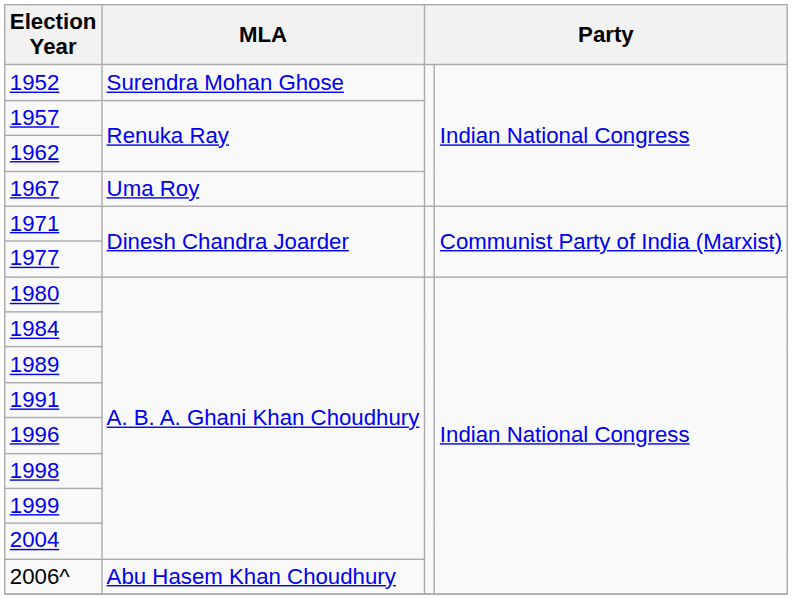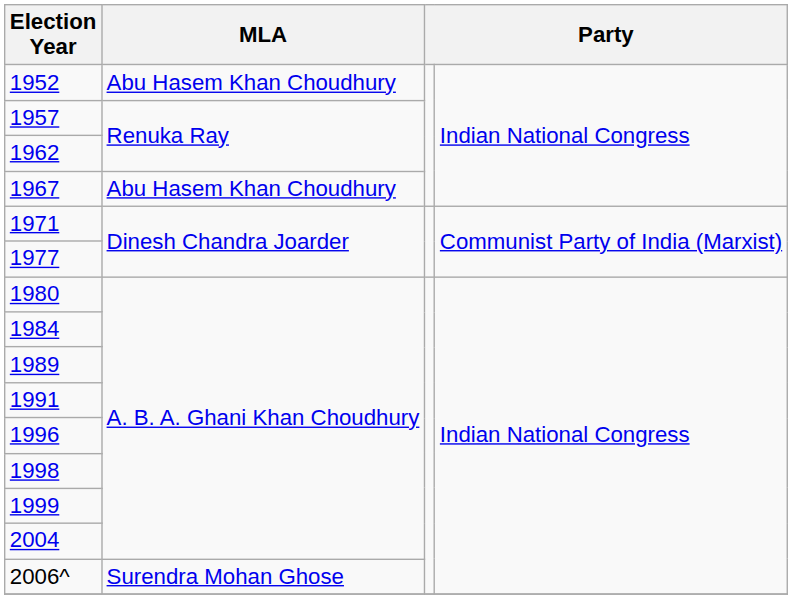(225, 82) Surendra Mohan Ghose -> (251, 82) Abu Hasem Khan Choudhury
(153, 188) Uma Roy -> (251, 188) Abu Hasem Khan Choudhury
(251, 576) Abu Hasem Khan Choudhury -> (225, 576) Surendra Mohan Ghose
